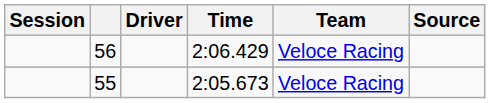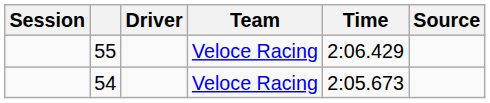columns swapped: (341, 20) <-> (230, 20)
(105, 51) 56 -> (105, 51) 55
(105, 82) 55 -> (105, 82) 54
